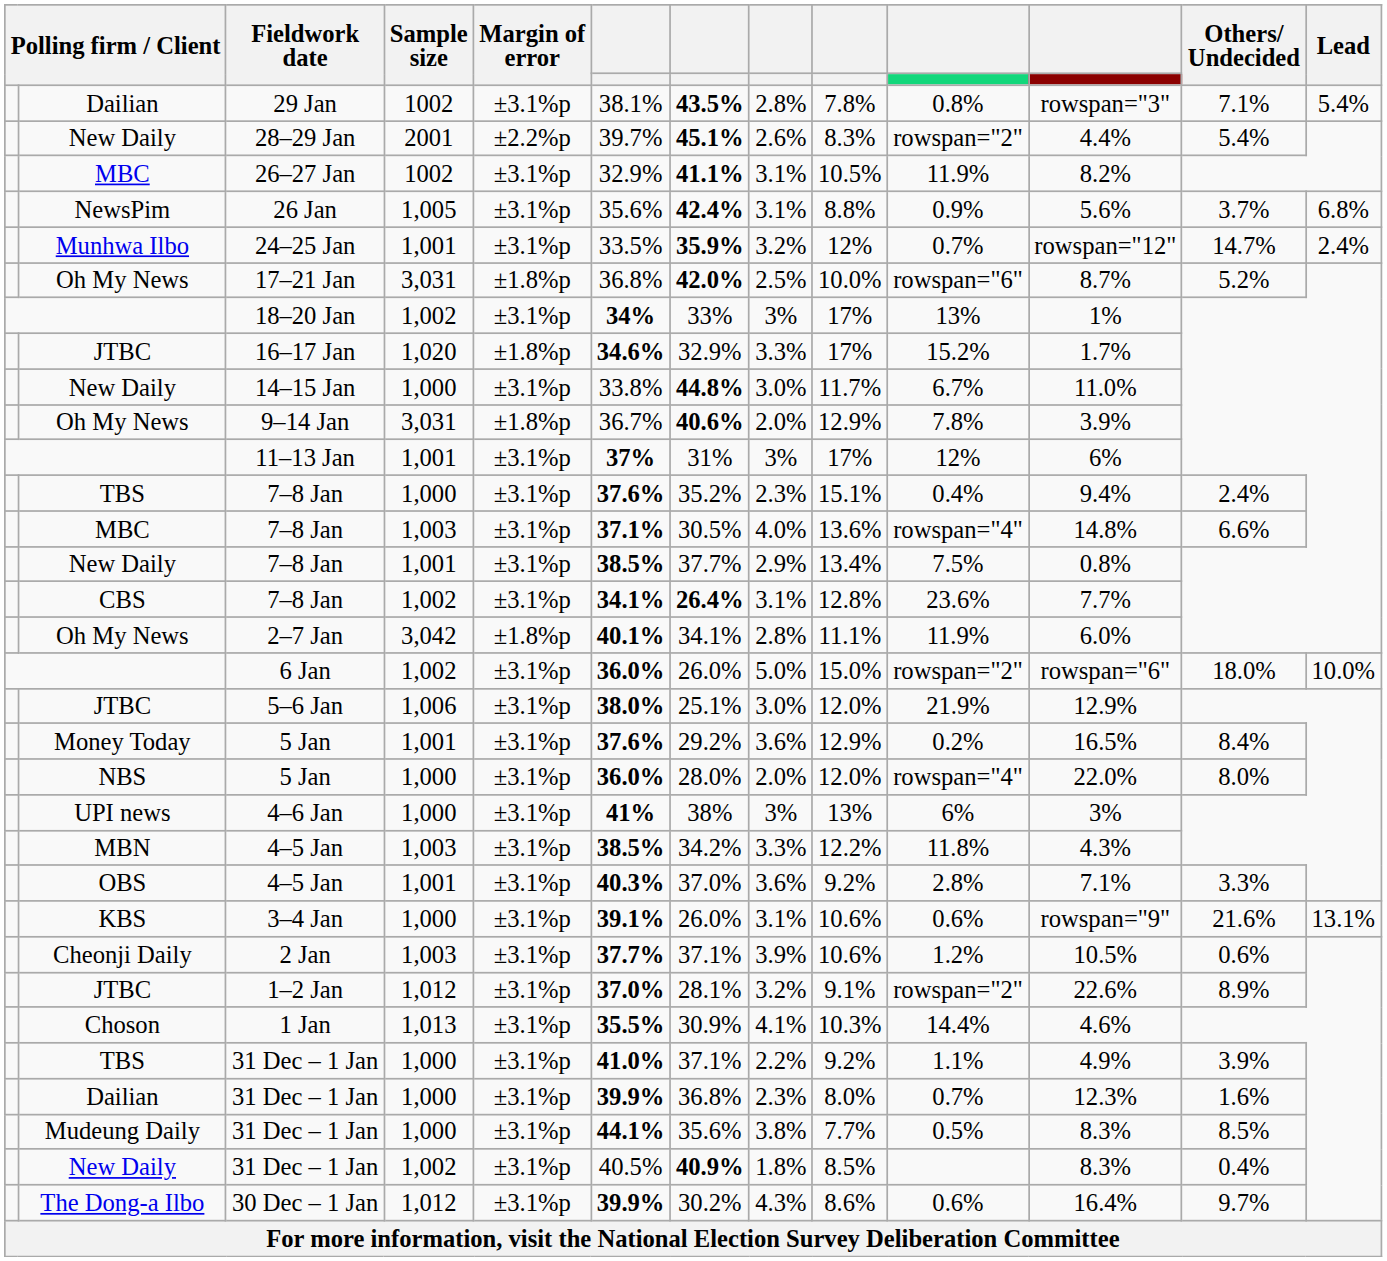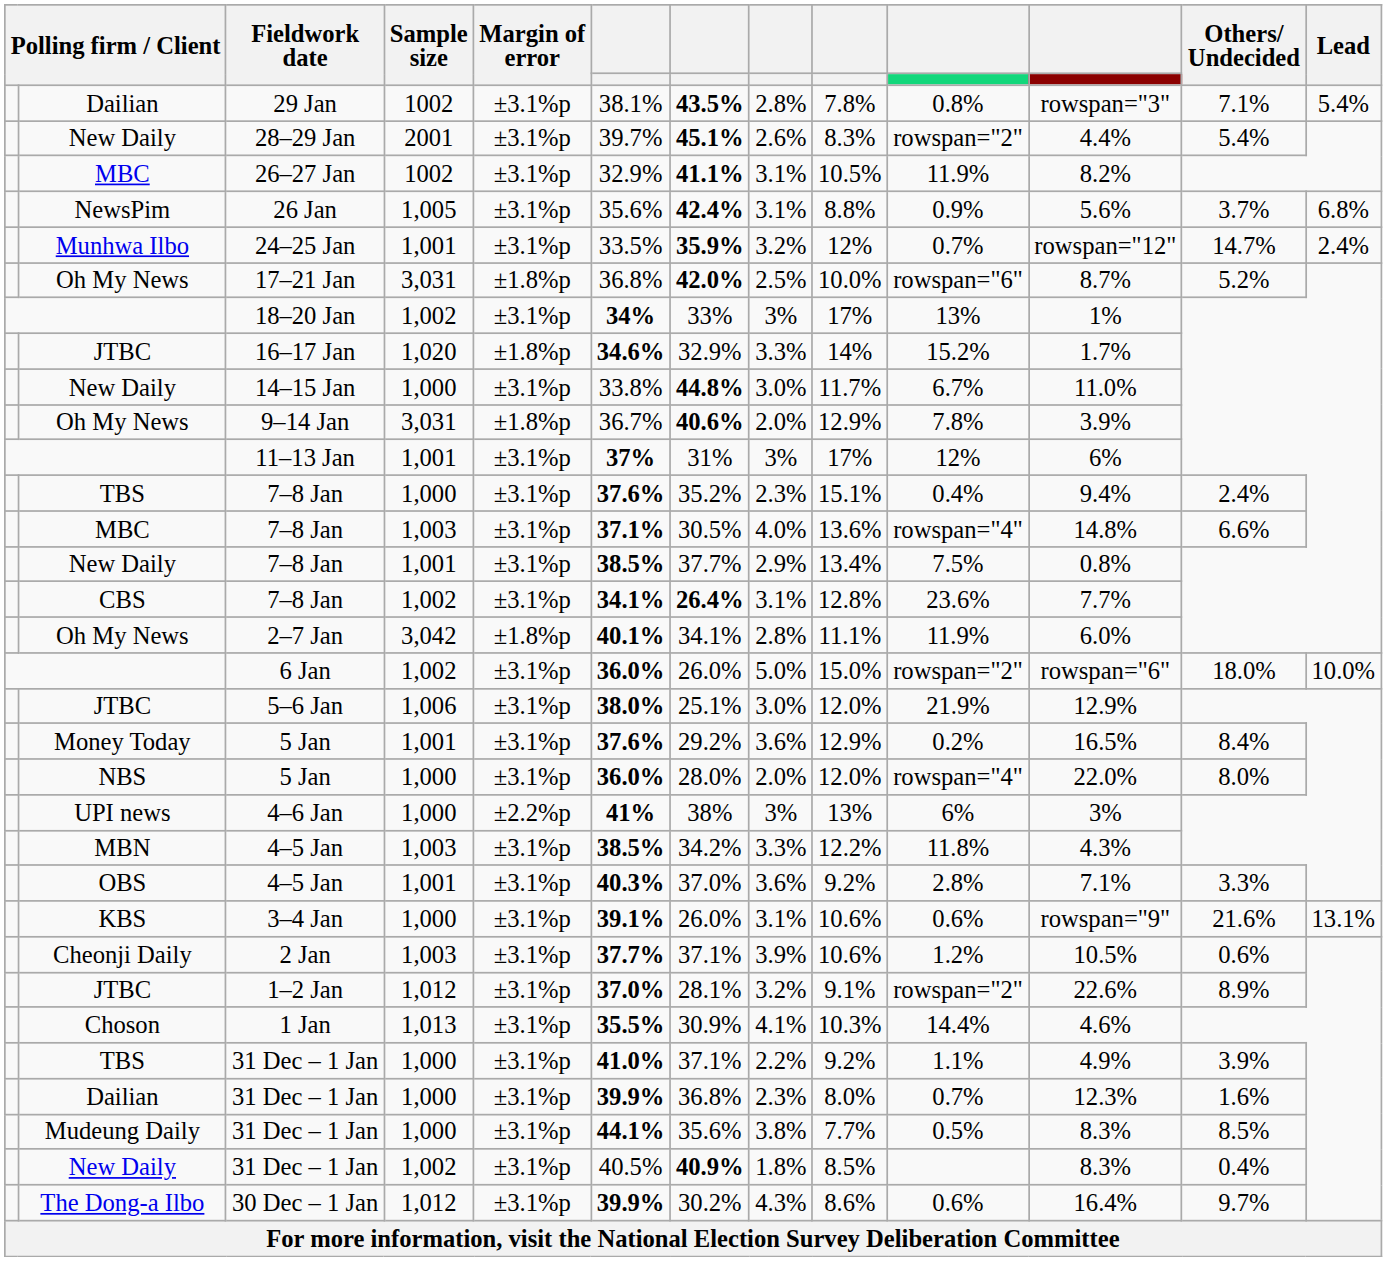(532, 138) ±2.2%p -> (532, 138) ±3.1%p
(850, 351) 17% -> (850, 351) 14%
(532, 813) ±3.1%p -> (532, 813) ±2.2%p
